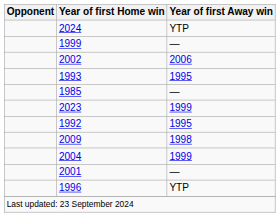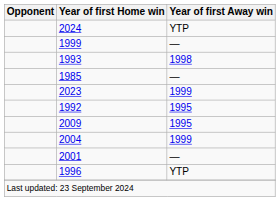- row: (70, 60)
(181, 76) 1995 -> (181, 60) 1998
(181, 140) 1998 -> (181, 124) 1995
